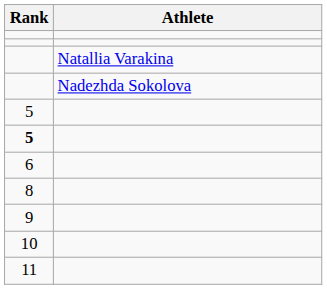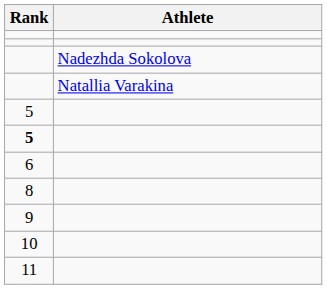(115, 59) Natallia Varakina -> (124, 59) Nadezhda Sokolova
(124, 85) Nadezhda Sokolova -> (115, 85) Natallia Varakina
